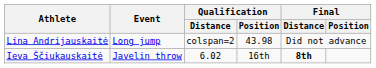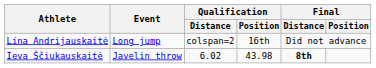(259, 40) 43.98 -> (259, 40) 16th
(259, 55) 16th -> (259, 55) 43.98
